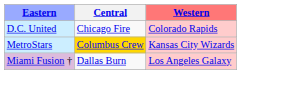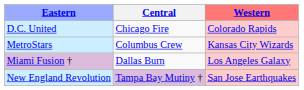(110, 45) gold background -> (149, 45) no background
+ row: (59, 77)
